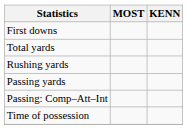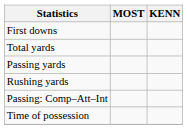rows swapped: (38, 64) <-> (36, 81)
